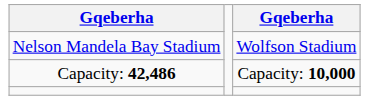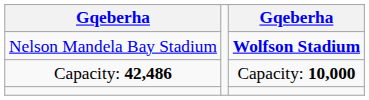(296, 45) normal -> (296, 45) bold
